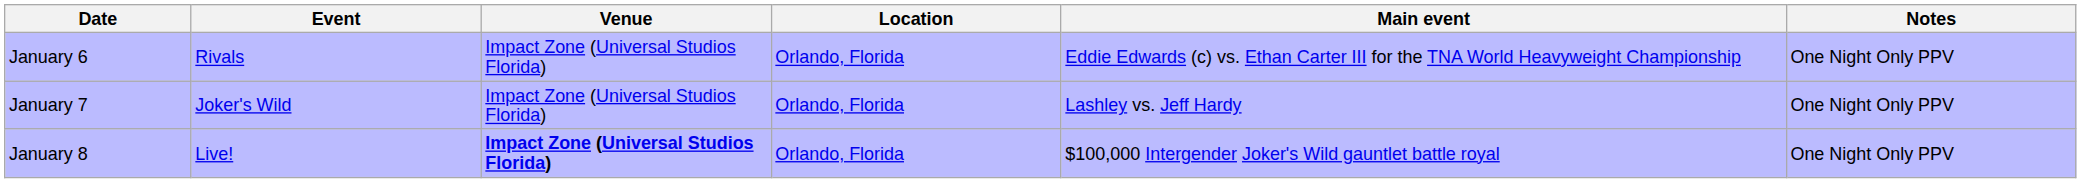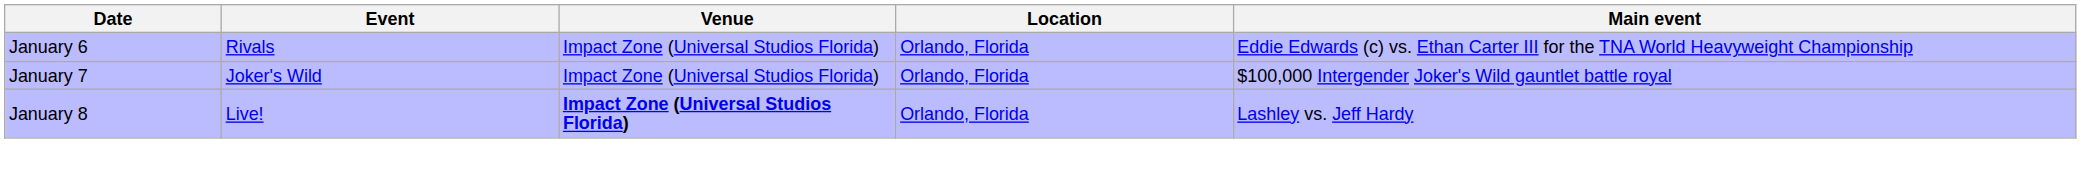- column: (1931, 18)
(1153, 105) Lashley vs. Jeff Hardy -> (1455, 75) $100,000 Intergender Joker's Wild gauntlet battle royal
(1283, 153) $100,000 Intergender Joker's Wild gauntlet battle royal -> (1325, 113) Lashley vs. Jeff Hardy
